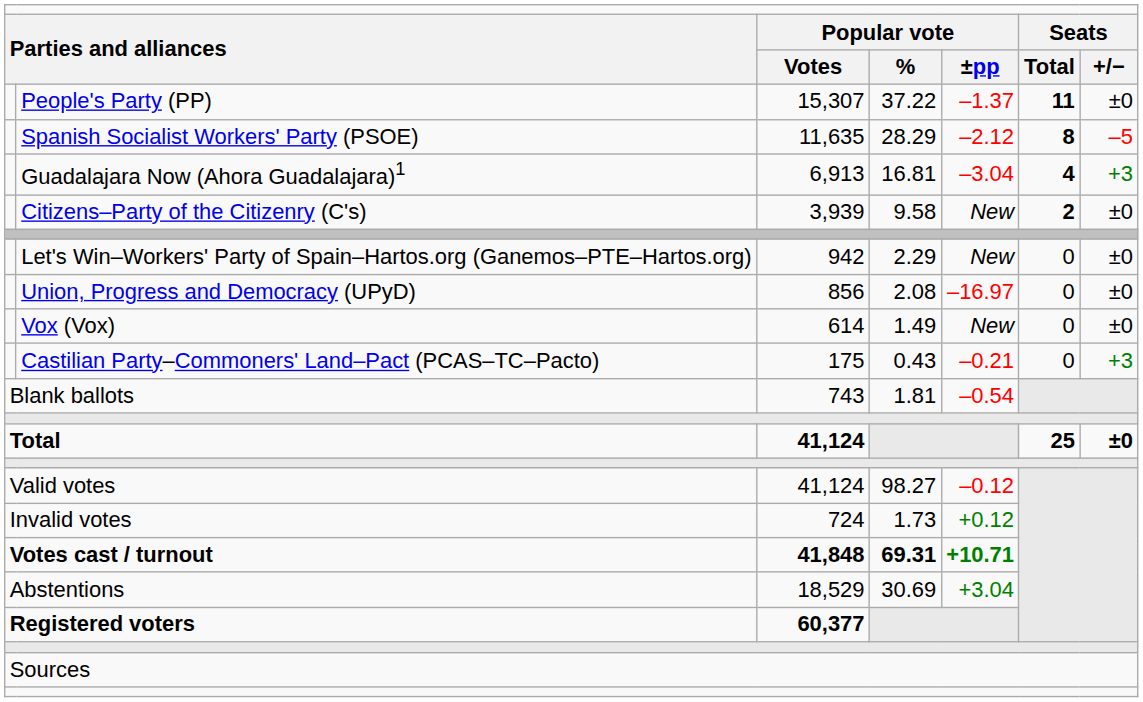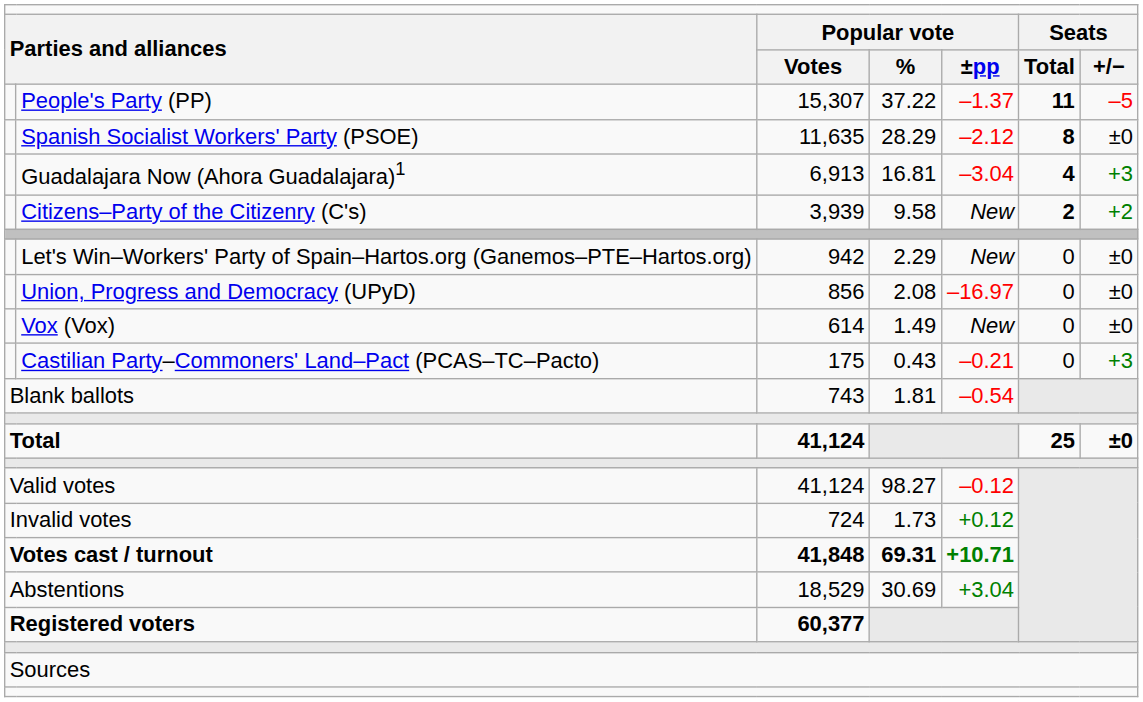(1121, 101) ±0 -> (1121, 101) –5
(1121, 136) –5 -> (1121, 136) ±0
(1121, 211) ±0 -> (1120, 211) +2
